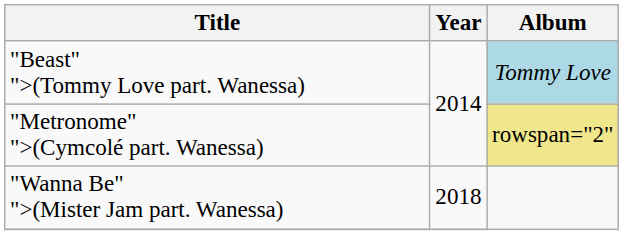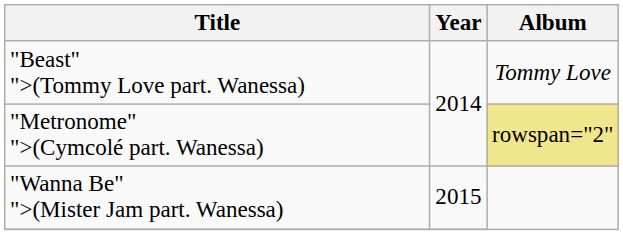(553, 72) lightblue background -> (553, 72) no background
(458, 197) 2018 -> (458, 197) 2015
